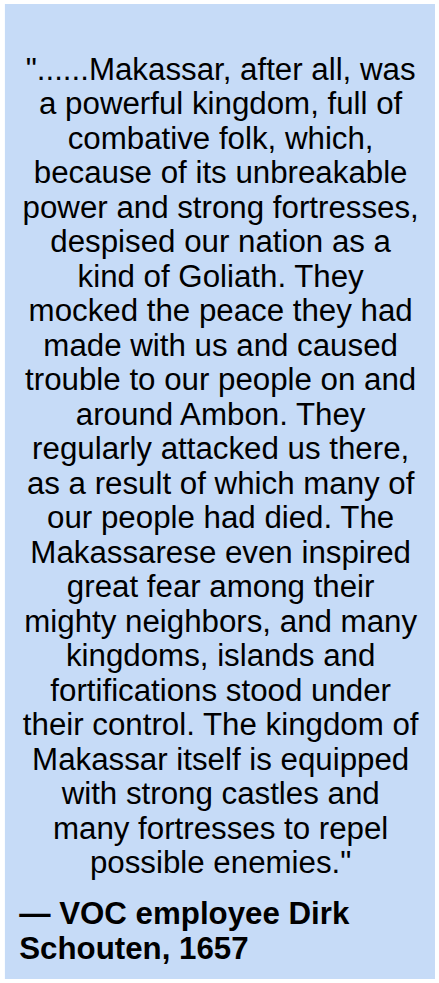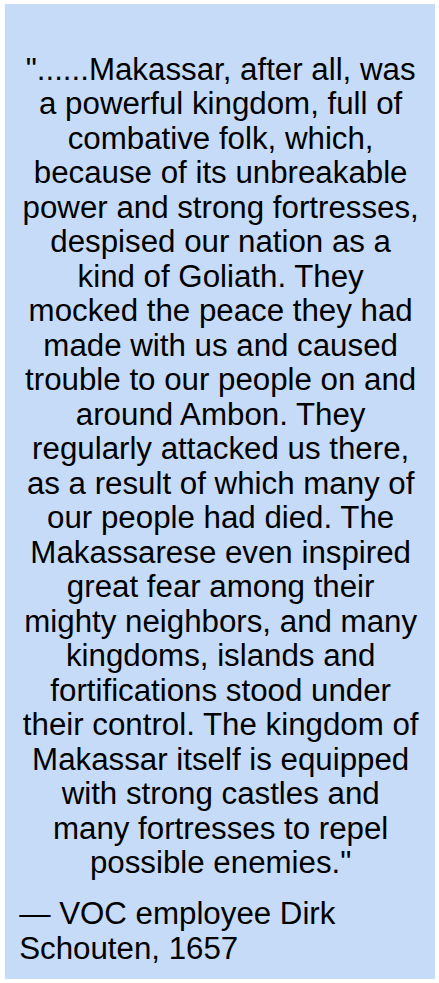(184, 931) bold -> (177, 931) normal
